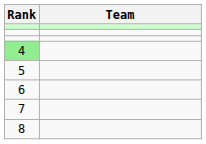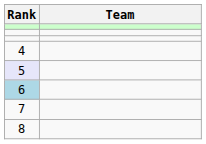(22, 51) lightgreen background -> (22, 51) no background
(22, 70) no background -> (22, 70) lavender background
(22, 90) no background -> (22, 90) lightblue background
